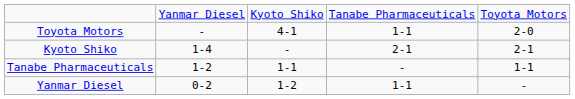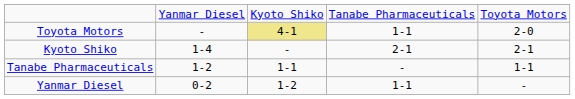(287, 31) no background -> (287, 31) khaki background
